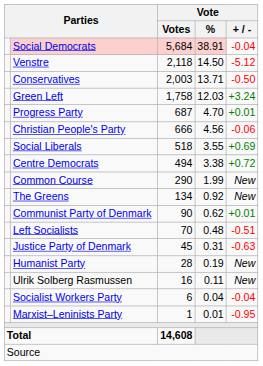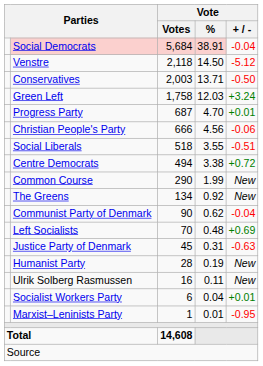(242, 146) +0.69 -> (243, 146) -0.51
(242, 213) +0.01 -> (243, 213) -0.04
(243, 230) -0.51 -> (242, 230) +0.69
(243, 297) -0.04 -> (242, 297) +0.01
